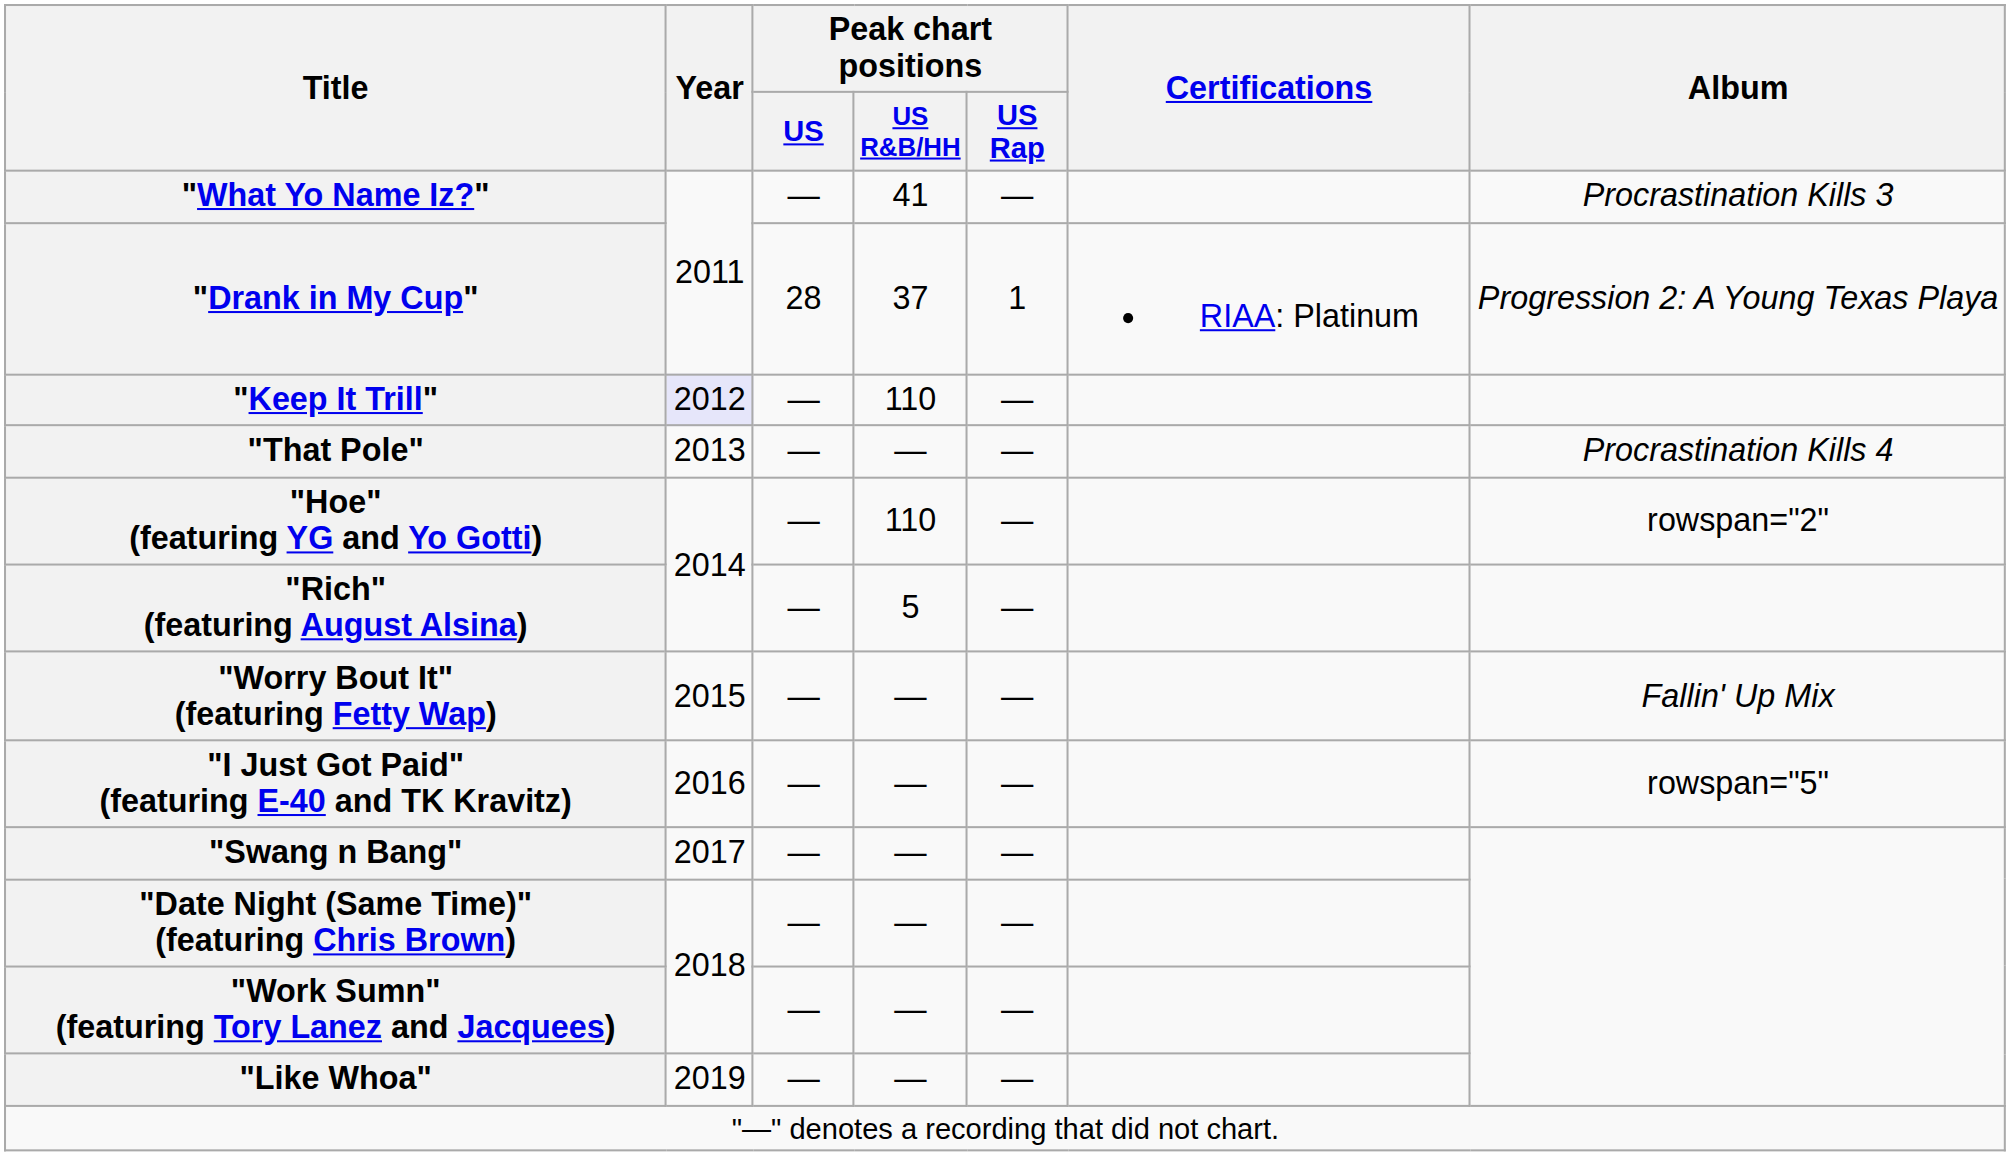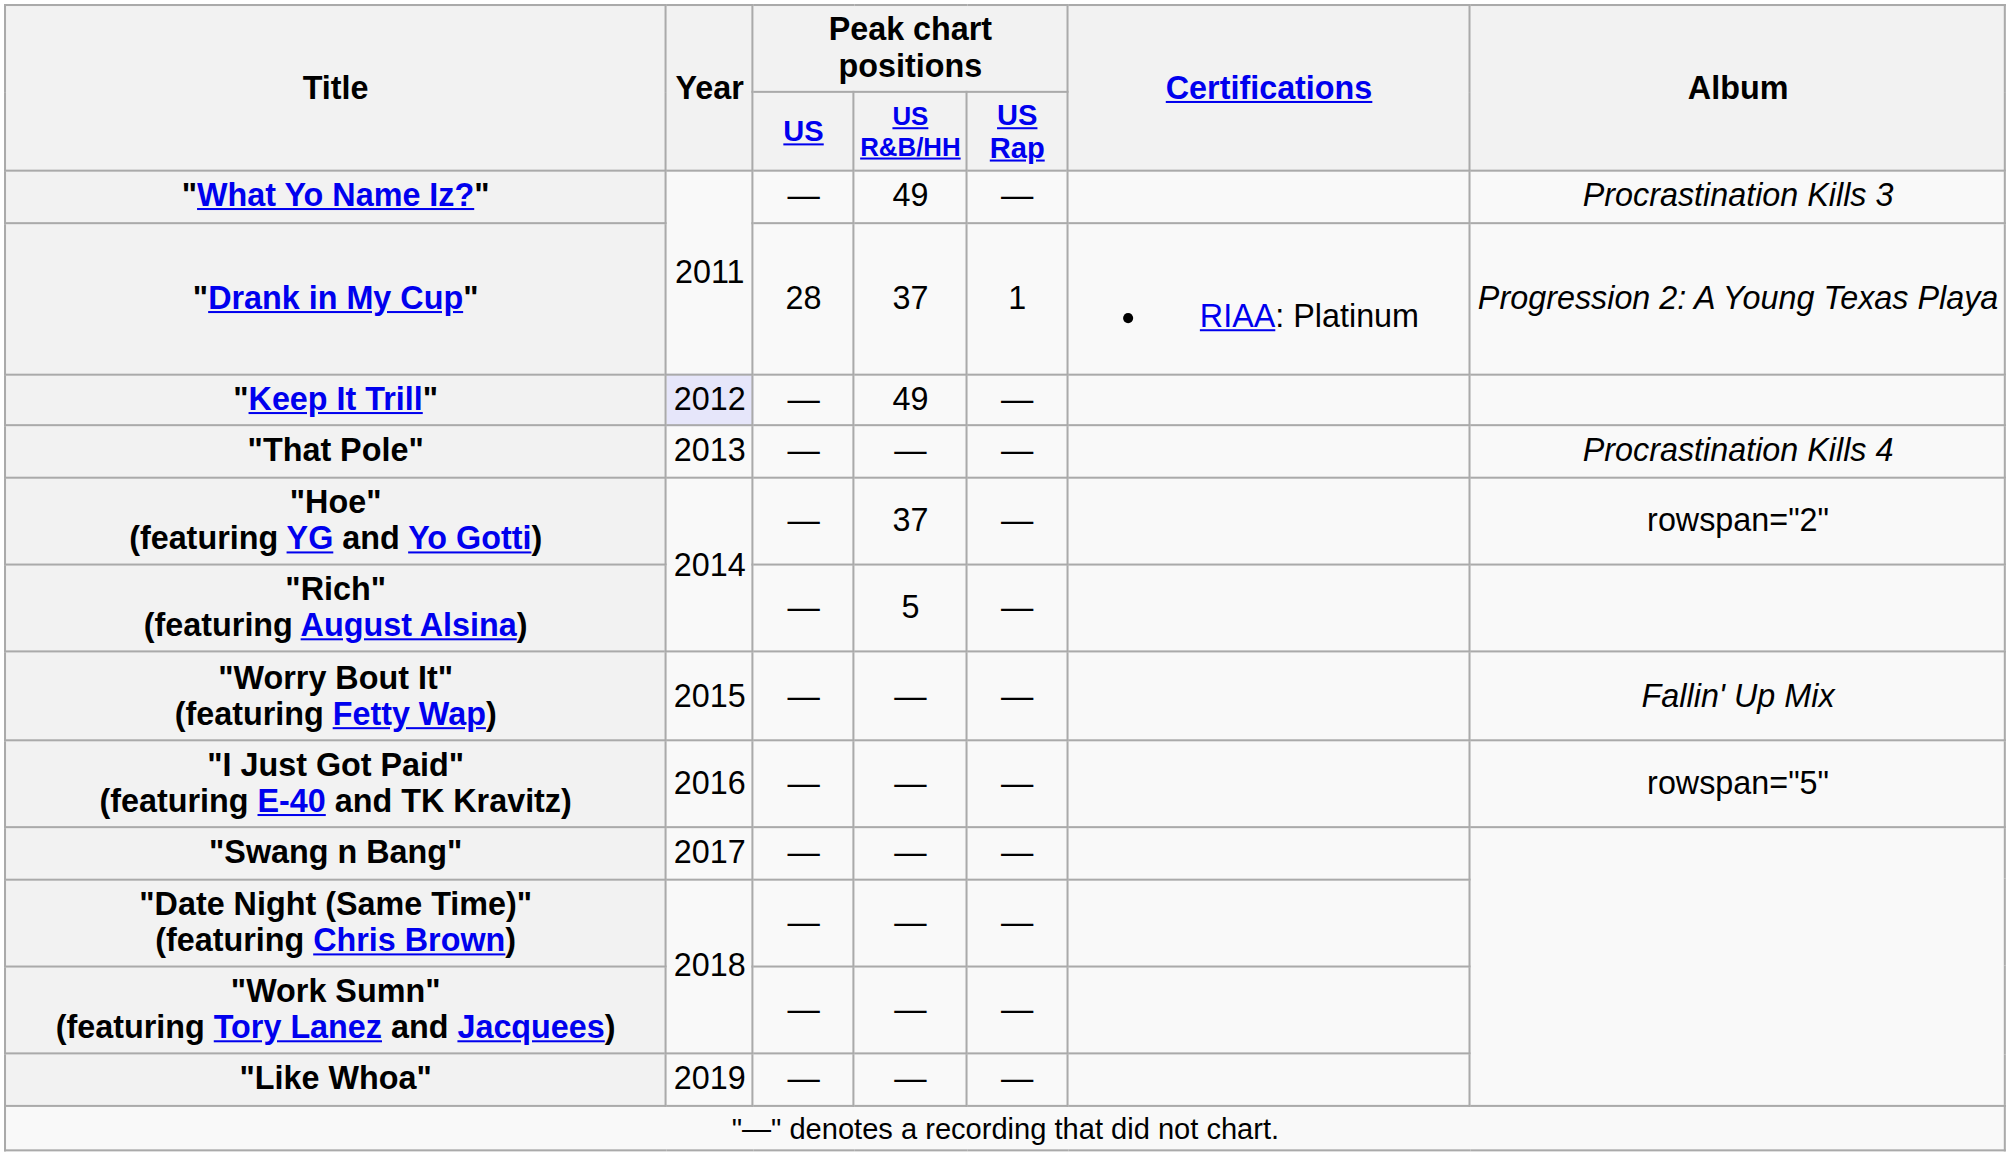(910, 196) 41 -> (910, 196) 49
(910, 399) 110 -> (910, 399) 49
(910, 520) 110 -> (910, 520) 37
